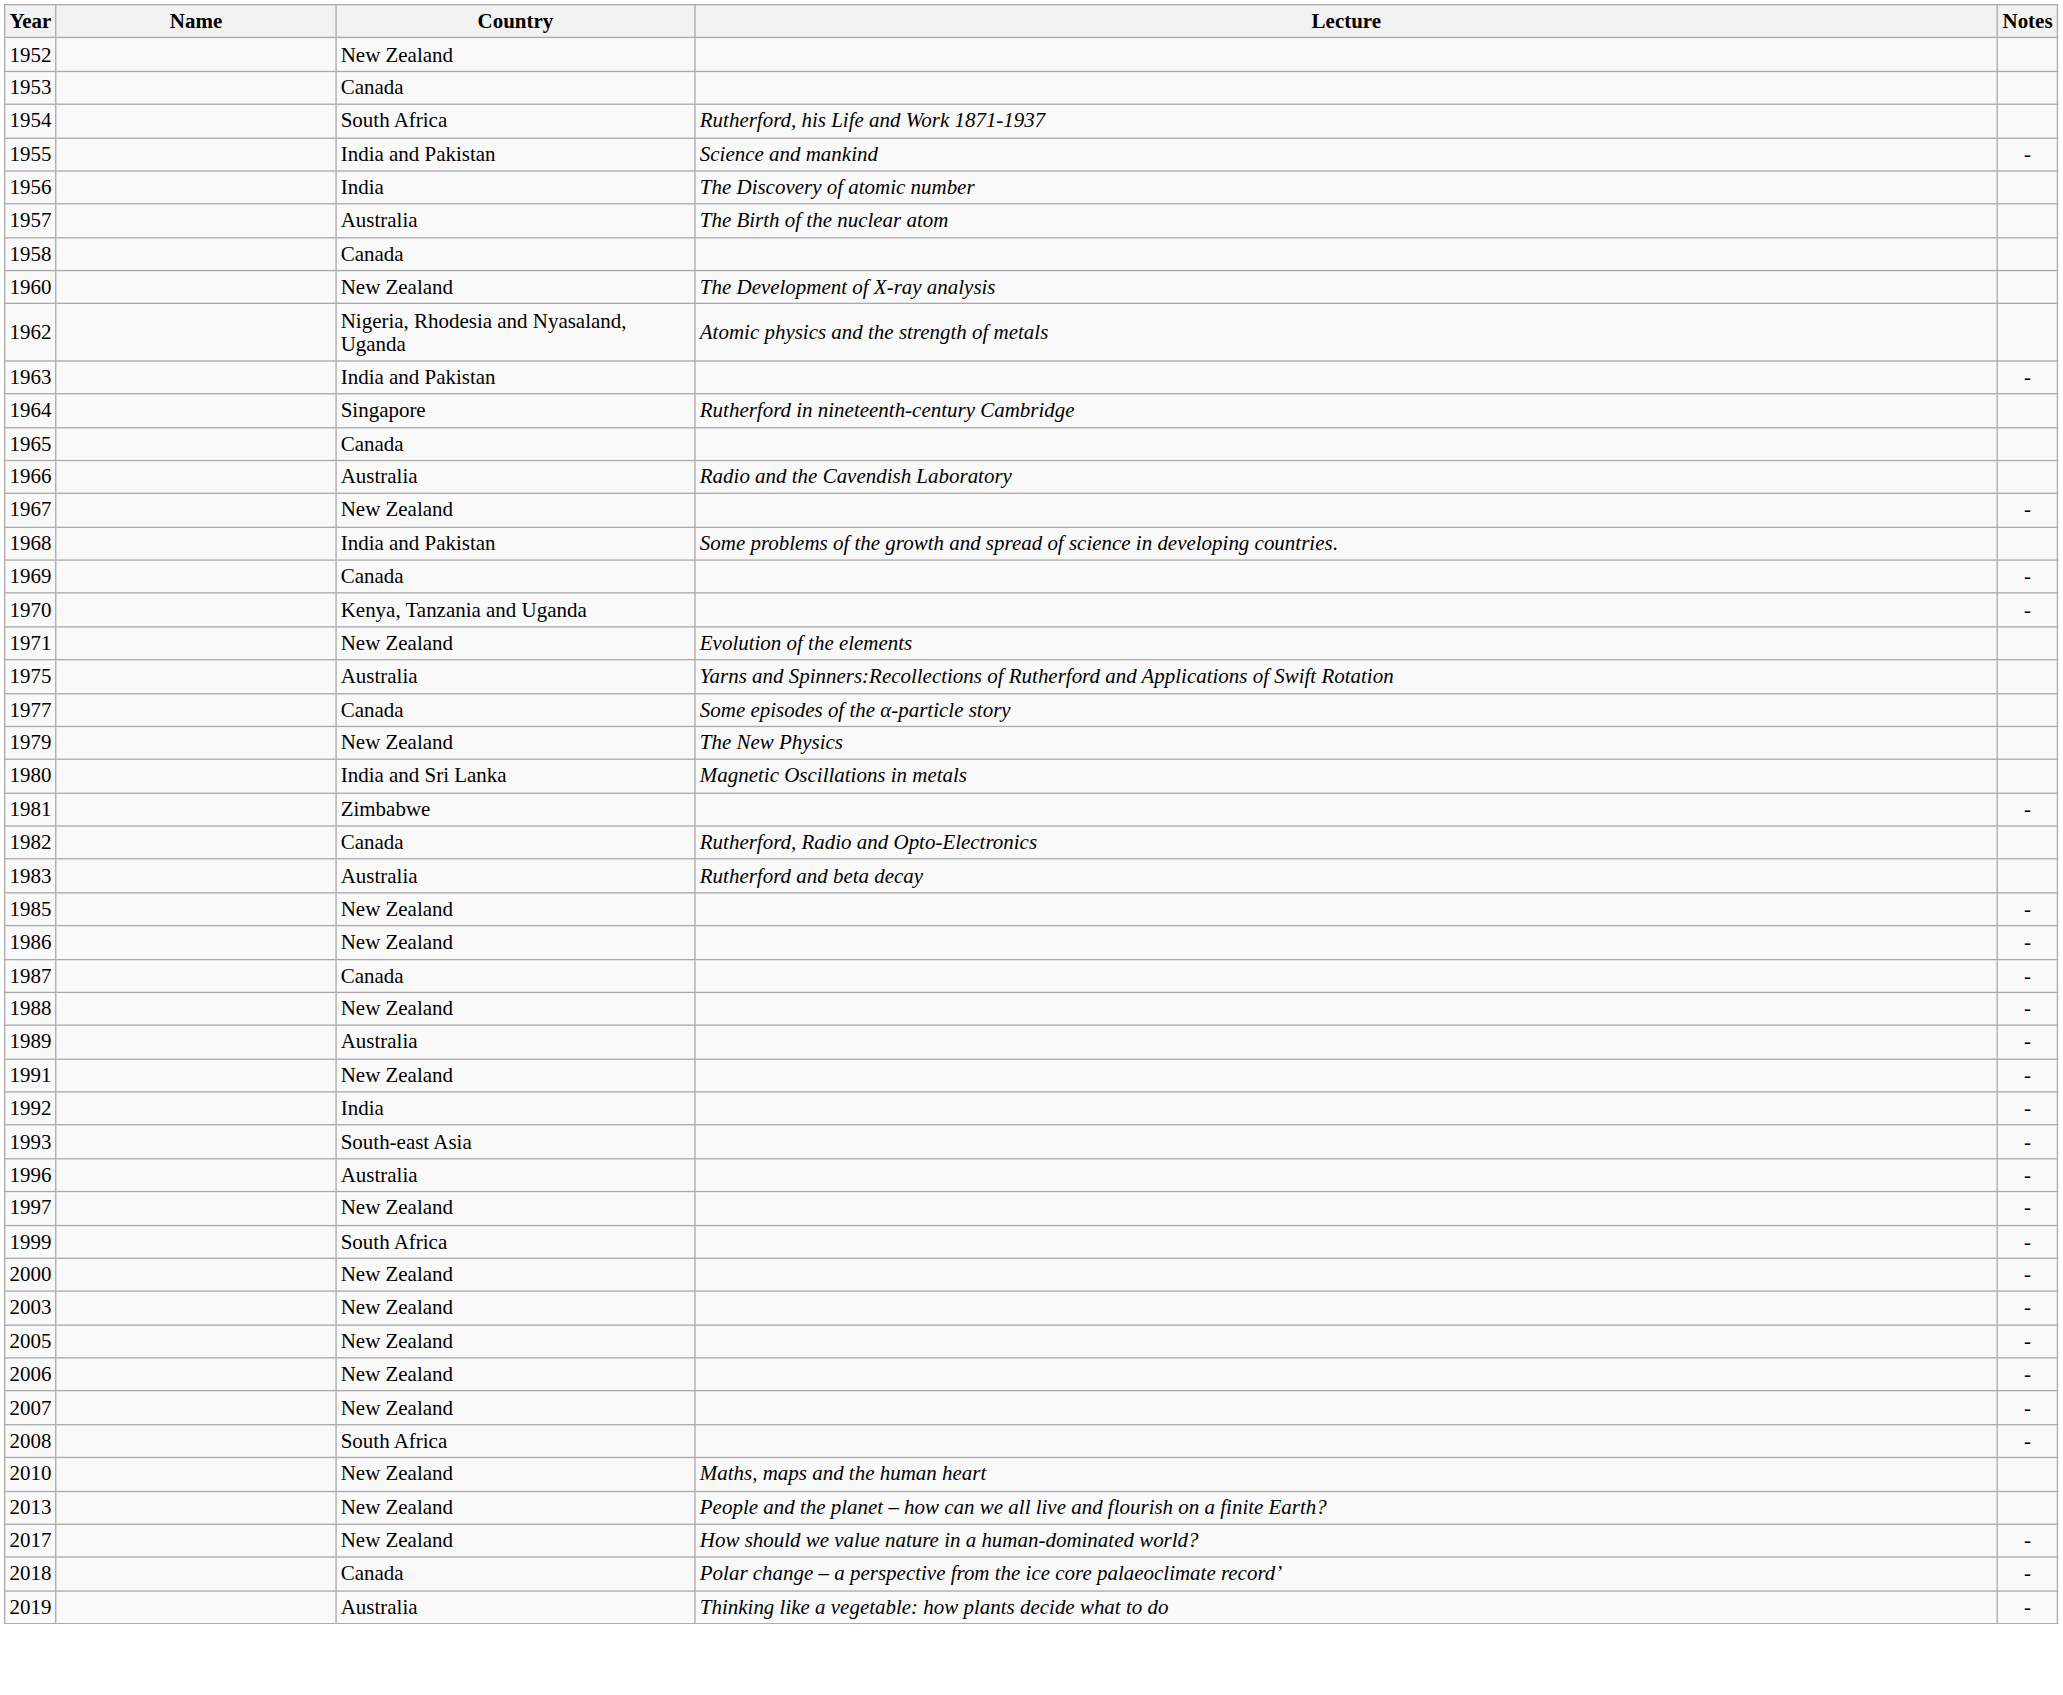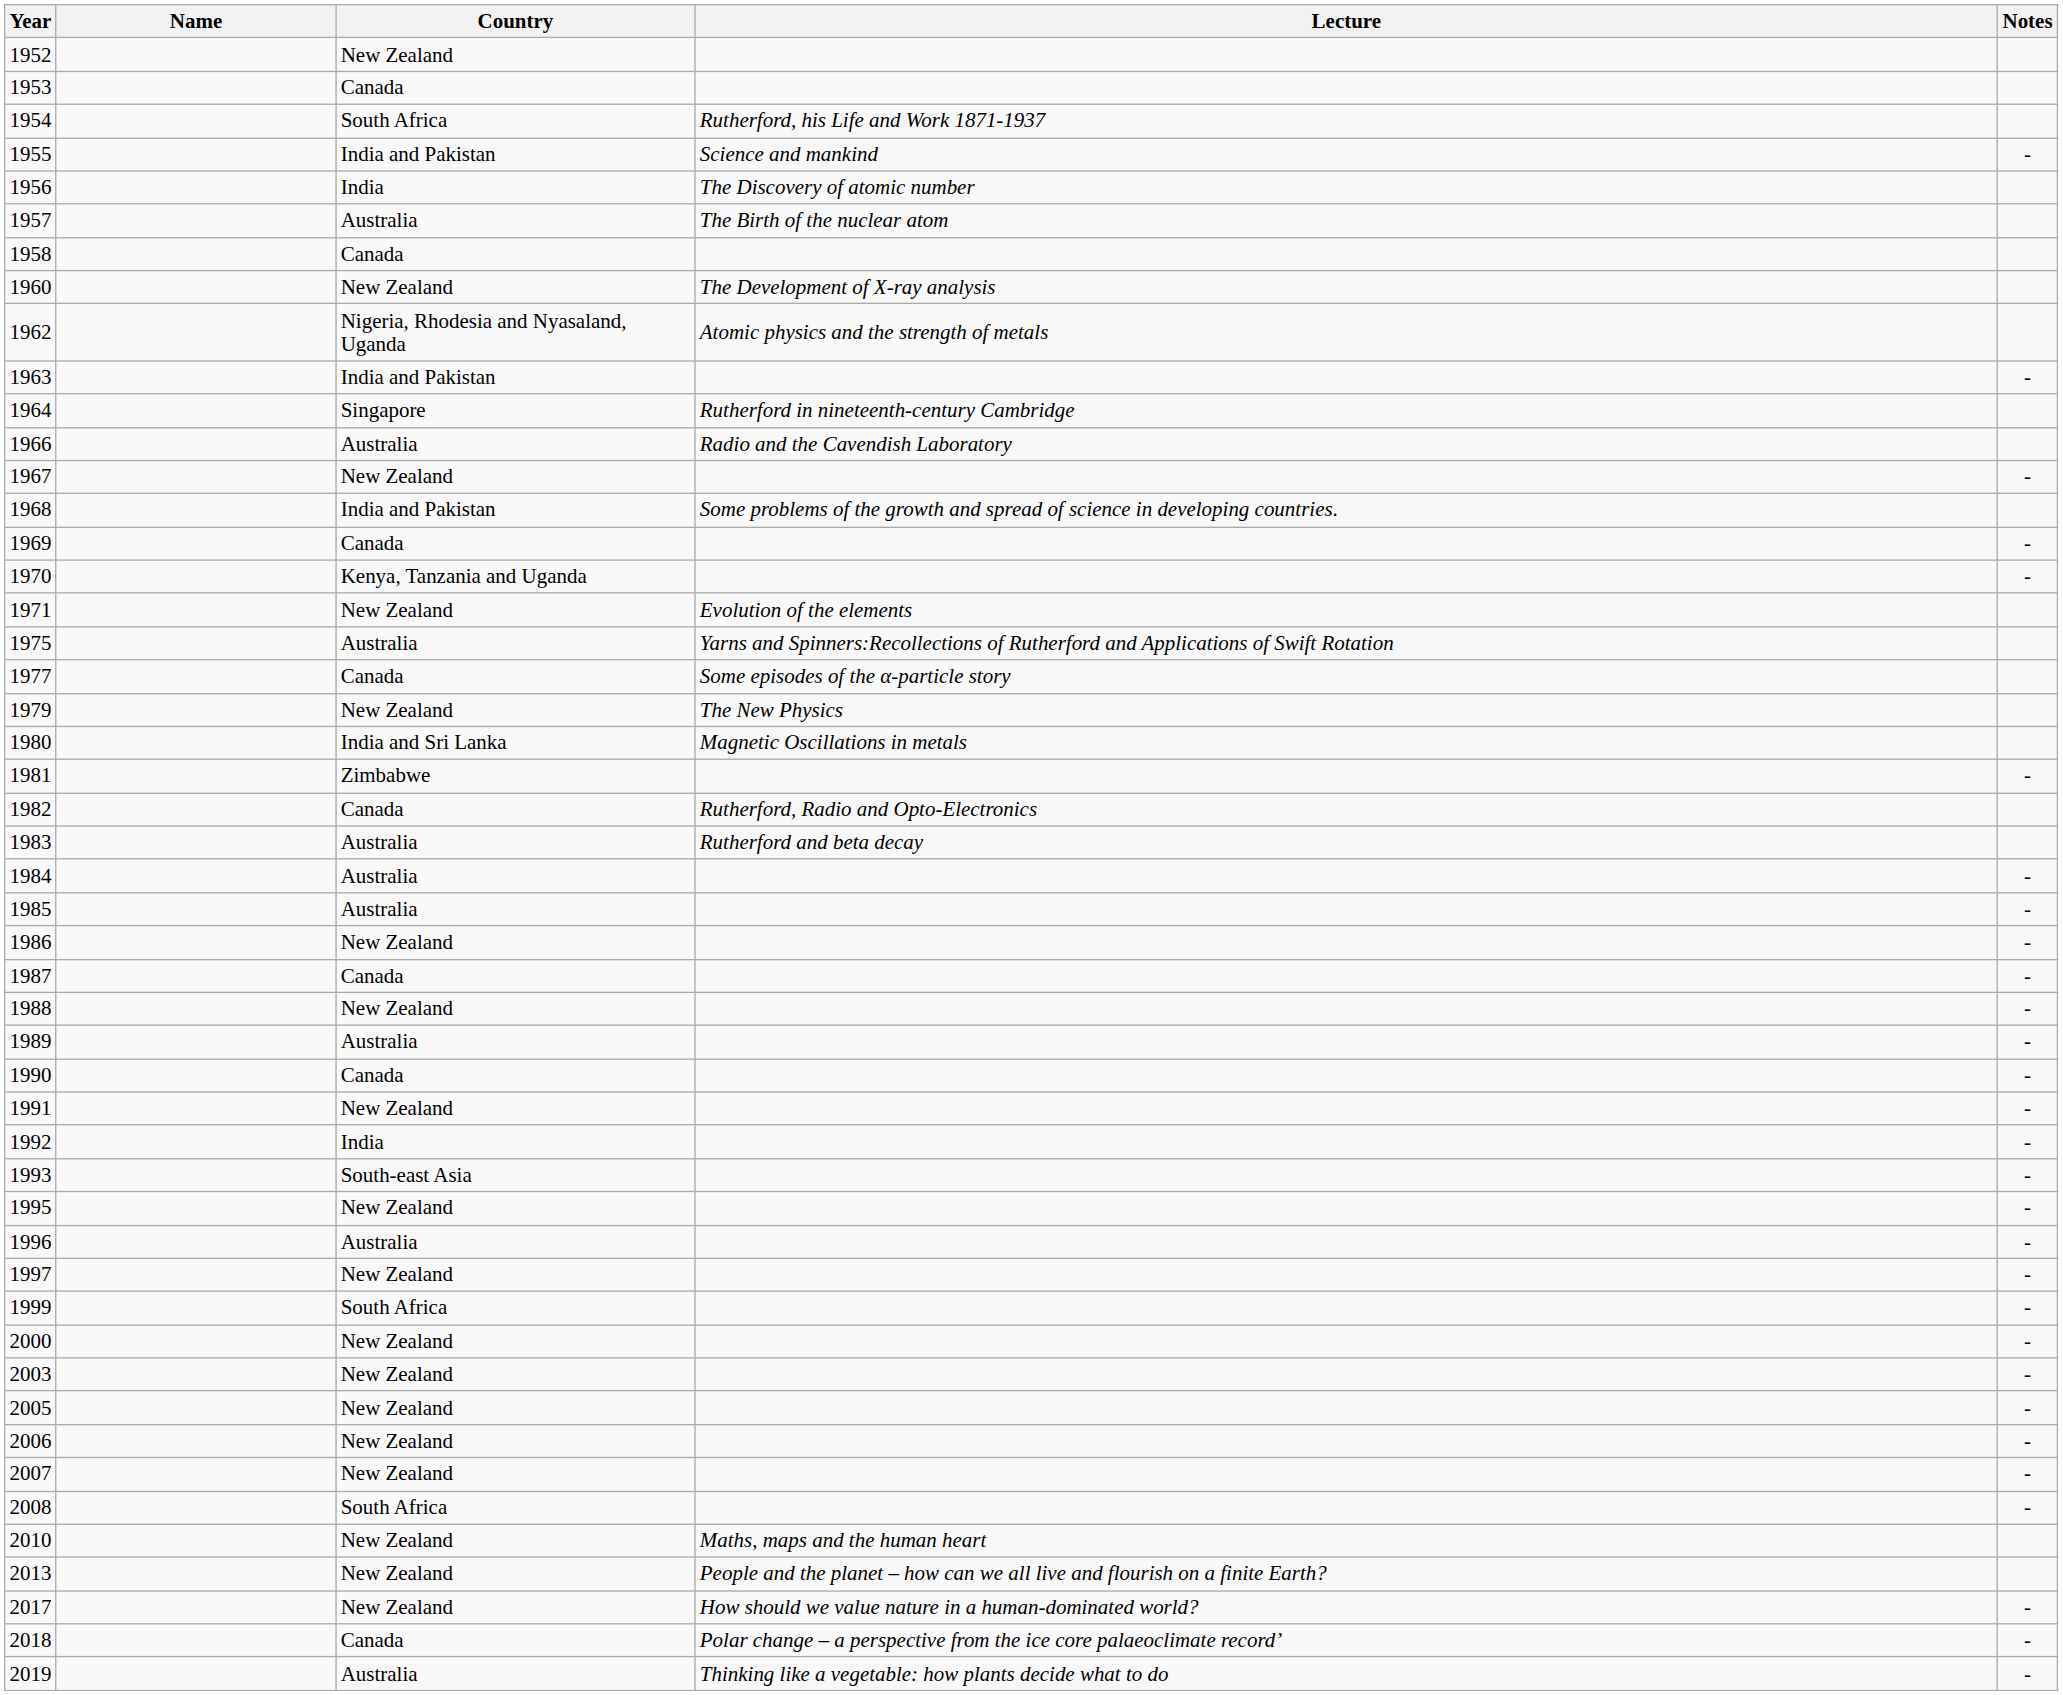- row: (30, 443)
+ row: (30, 875)
(397, 908) New Zealand -> (379, 908) Australia
+ row: (30, 1075)
+ row: (30, 1208)
